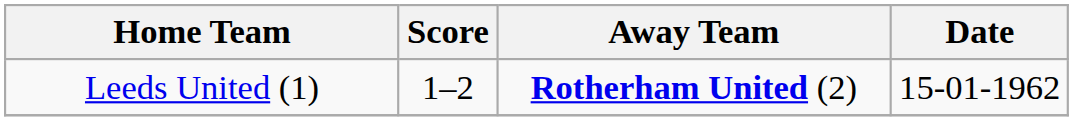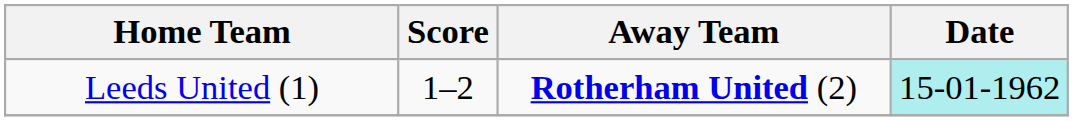(980, 86) no background -> (980, 86) paleturquoise background
